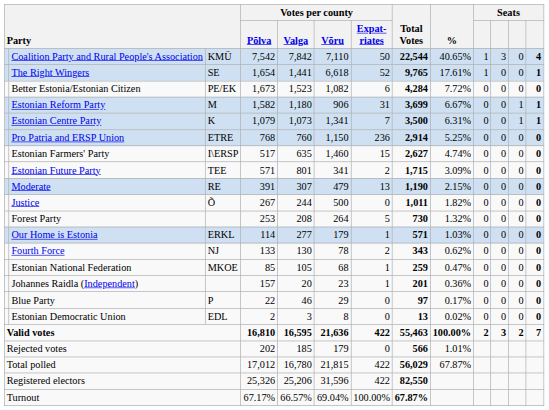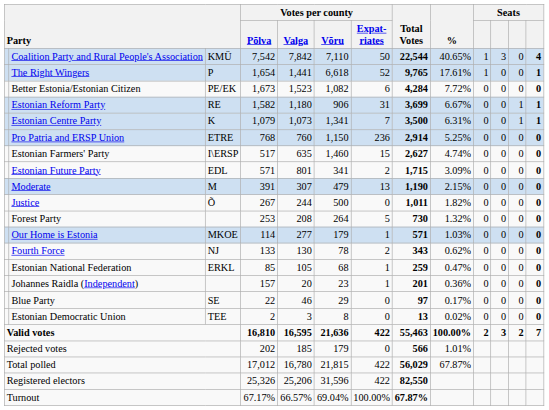(214, 72) SE -> (211, 72) P
(212, 105) M -> (214, 105) RE
(217, 170) TEE -> (218, 170) EDL
(214, 186) RE -> (212, 186) M
(221, 235) ERKL -> (223, 235) MKOE
(223, 267) MKOE -> (221, 267) ERKL
(211, 300) P -> (214, 300) SE
(218, 316) EDL -> (217, 316) TEE
